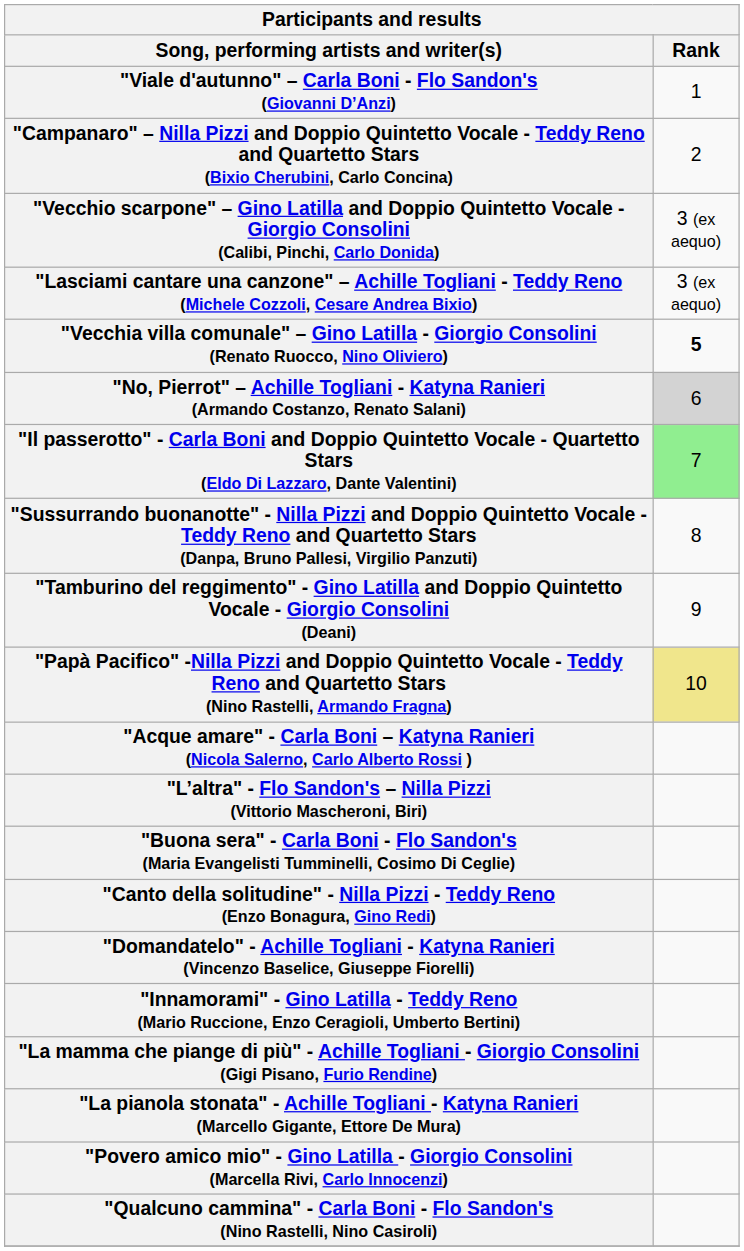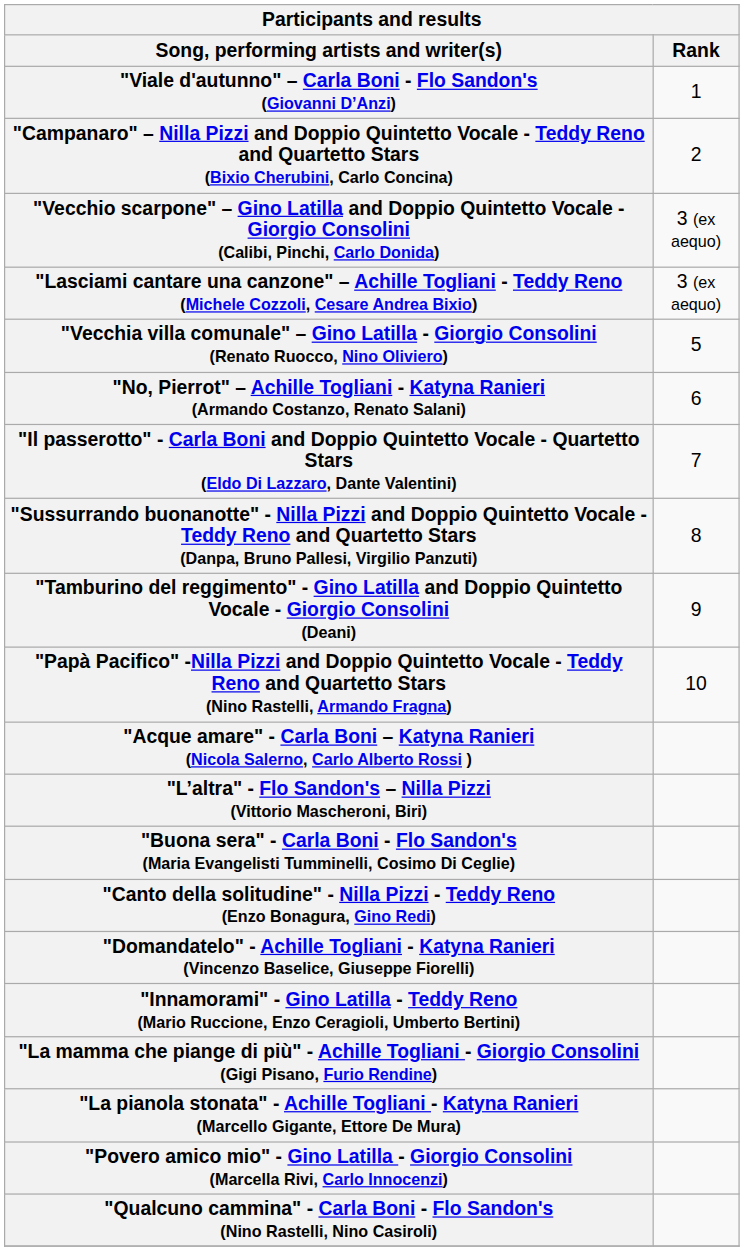(696, 345) bold -> (696, 345) normal
(696, 398) lightgrey background -> (696, 398) no background
(696, 461) lightgreen background -> (696, 461) no background
(696, 684) khaki background -> (696, 684) no background
